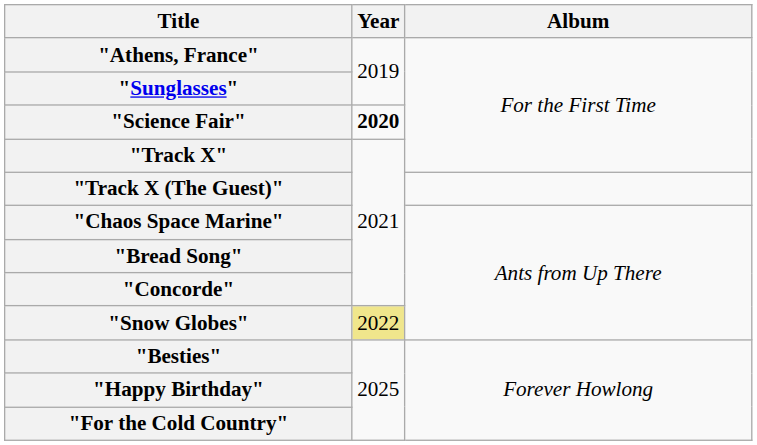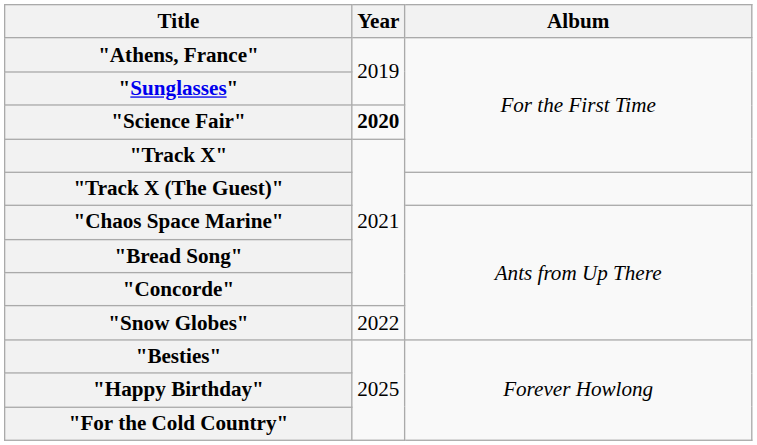(378, 322) khaki background -> (378, 322) no background
